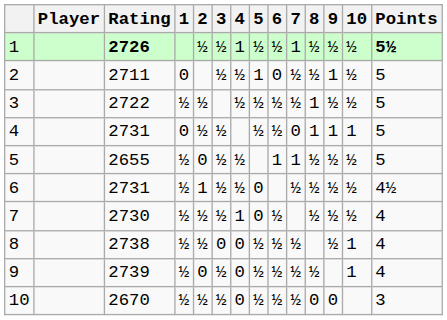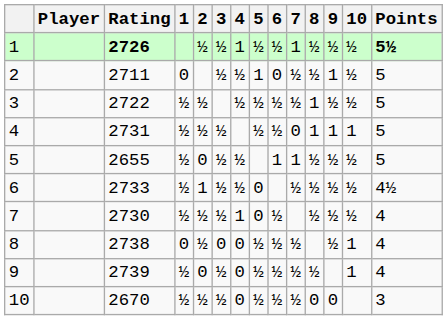(184, 131) 0 -> (184, 131) ½
(129, 188) 2731 -> (129, 188) 2733
(184, 244) ½ -> (184, 244) 0
